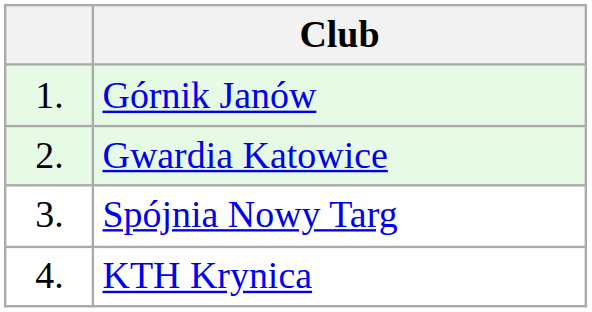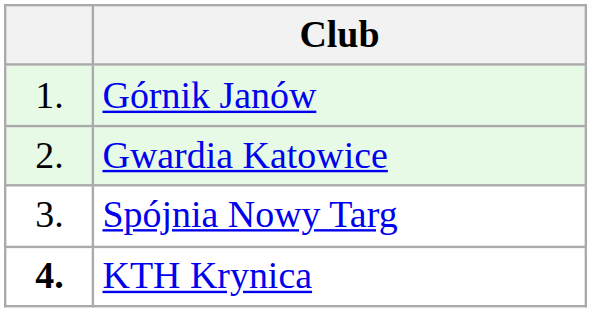(49, 275) normal -> (49, 275) bold
